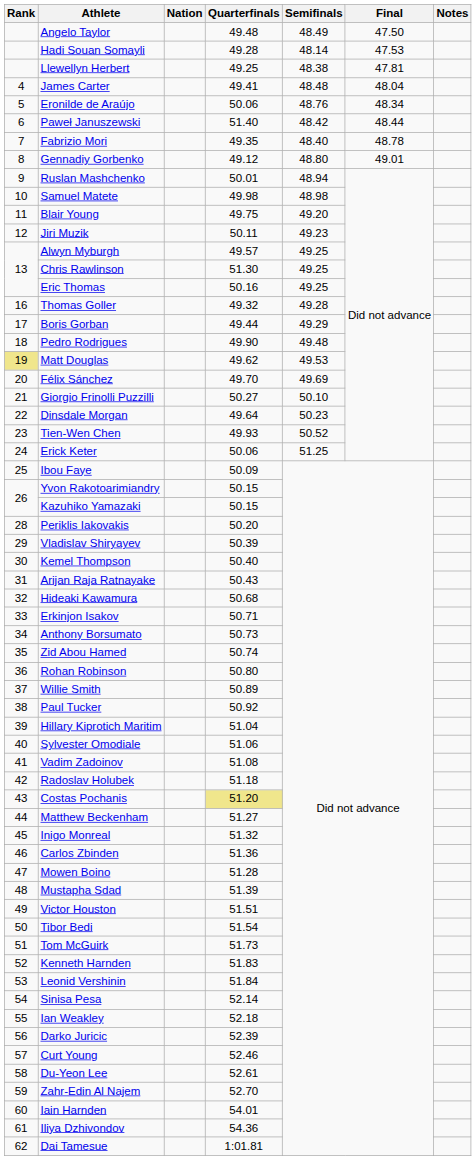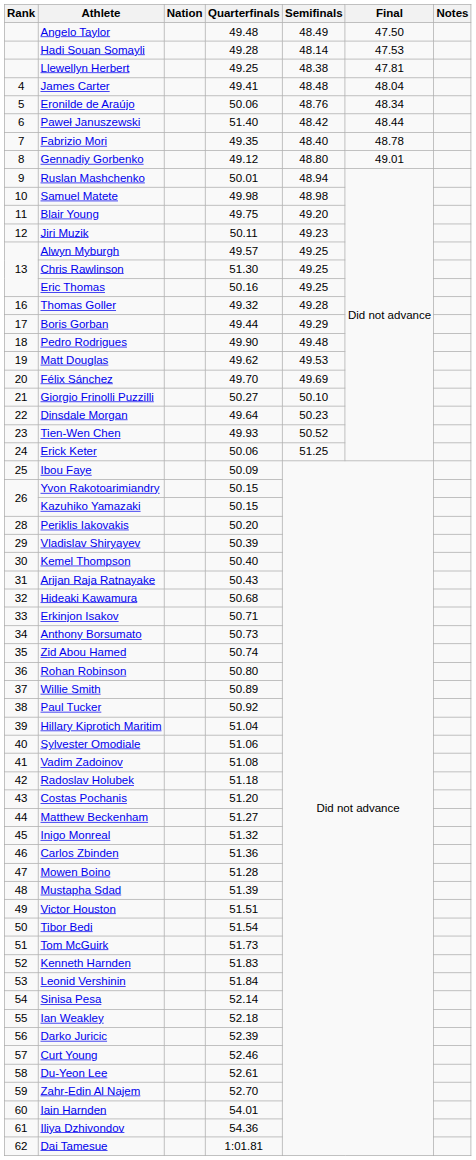(21, 360) khaki background -> (21, 360) no background
(244, 799) khaki background -> (244, 799) no background
